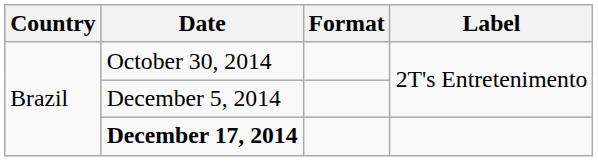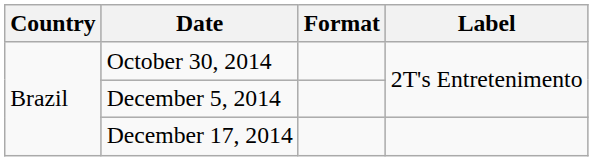(202, 135) bold -> (200, 135) normal
